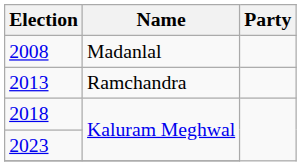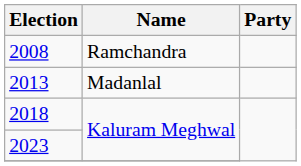(124, 51) Madanlal -> (137, 51) Ramchandra
(137, 82) Ramchandra -> (124, 82) Madanlal
